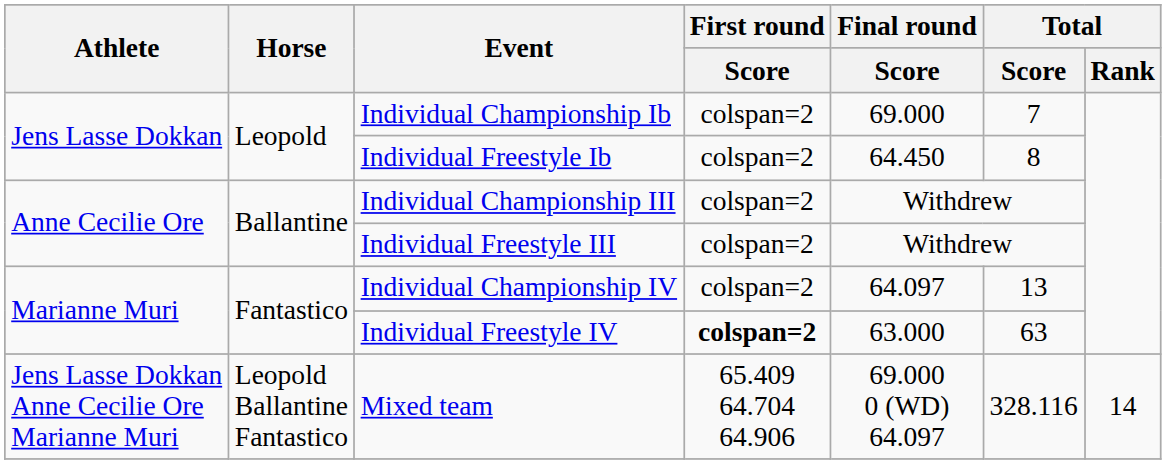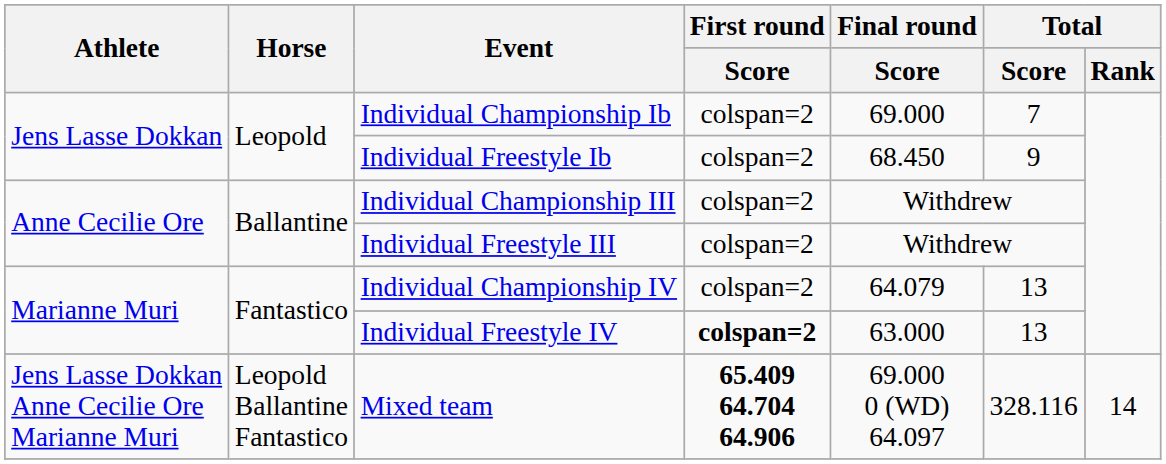(907, 157) 64.450 -> (907, 157) 68.450
(1034, 157) 8 -> (1034, 157) 9
(907, 288) 64.097 -> (907, 288) 64.079
(1034, 331) 63 -> (1034, 331) 13
(757, 406) normal -> (757, 406) bold
